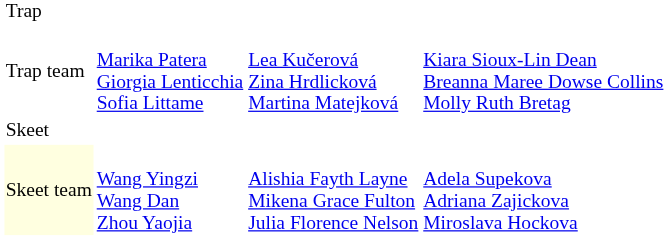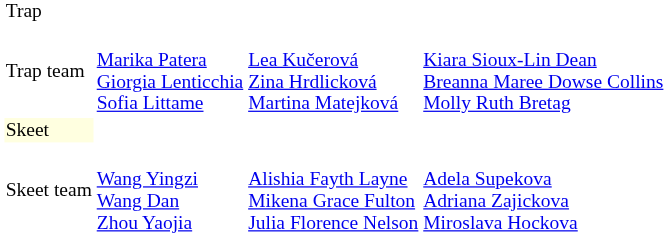(27, 130) no background -> (27, 130) lightyellow background
(49, 189) lightyellow background -> (49, 189) no background
